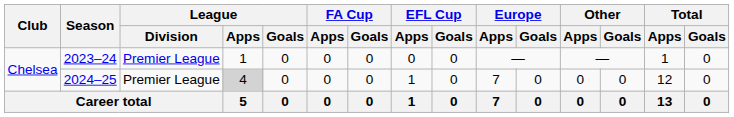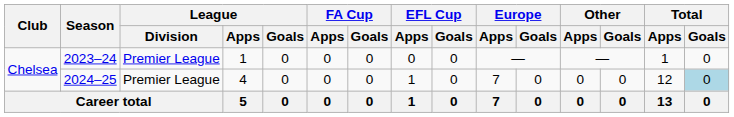(243, 79) lightgrey background -> (243, 79) no background
(707, 79) no background -> (707, 79) lightblue background
